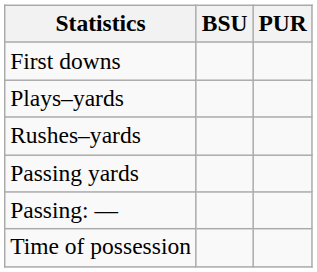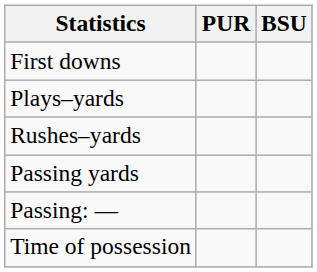columns swapped: (225, 23) <-> (283, 23)
